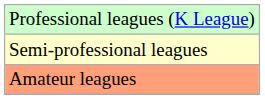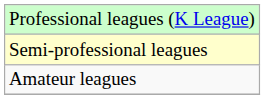(73, 79) lightsalmon background -> (73, 79) no background
